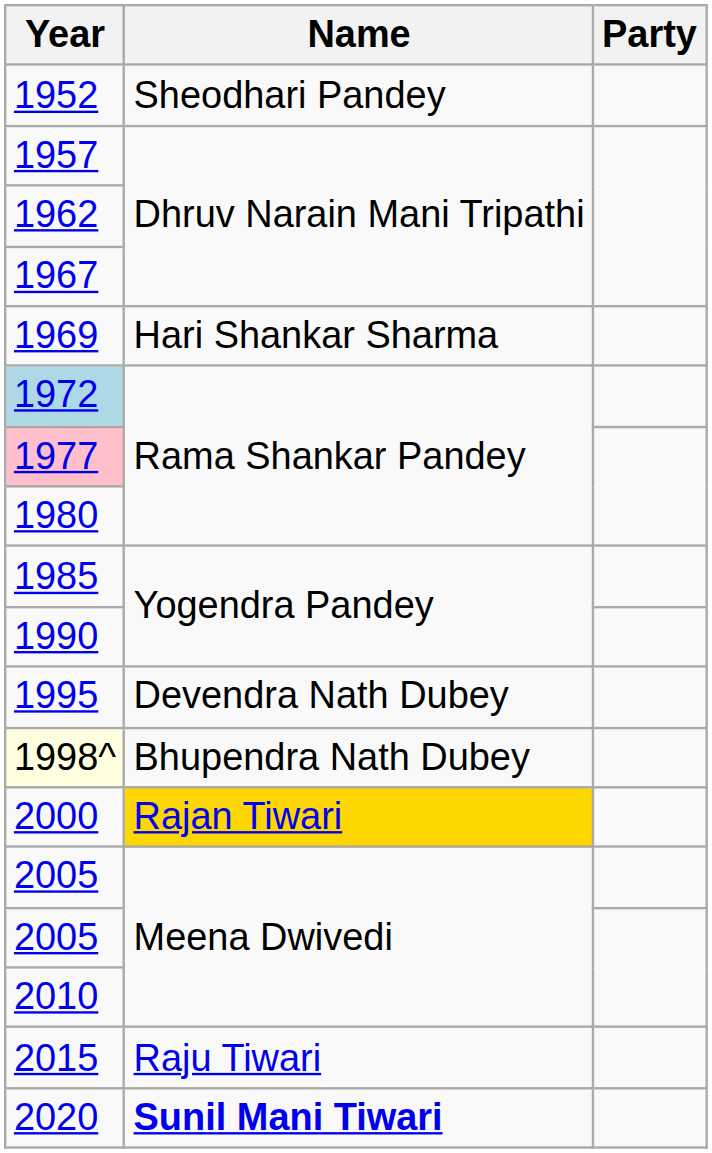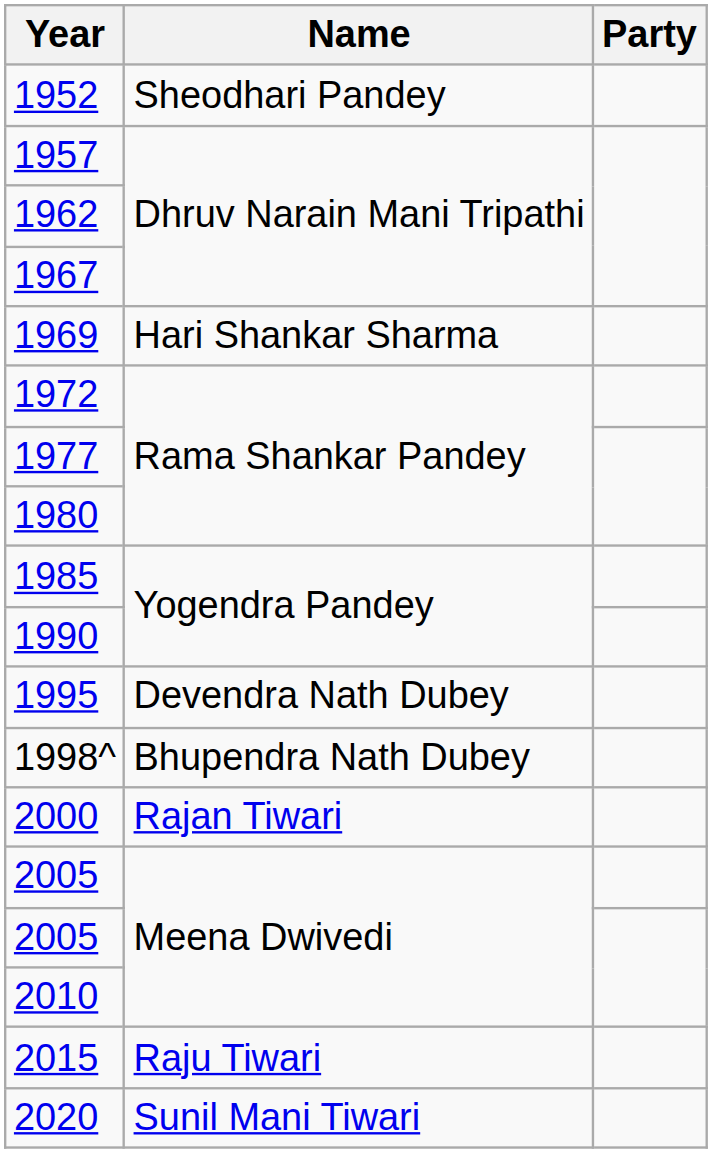(56, 395) lightblue background -> (56, 395) no background
(56, 455) pink background -> (56, 455) no background
(65, 756) lightyellow background -> (65, 756) no background
(238, 816) gold background -> (238, 816) no background
(288, 1117) bold -> (277, 1117) normal
